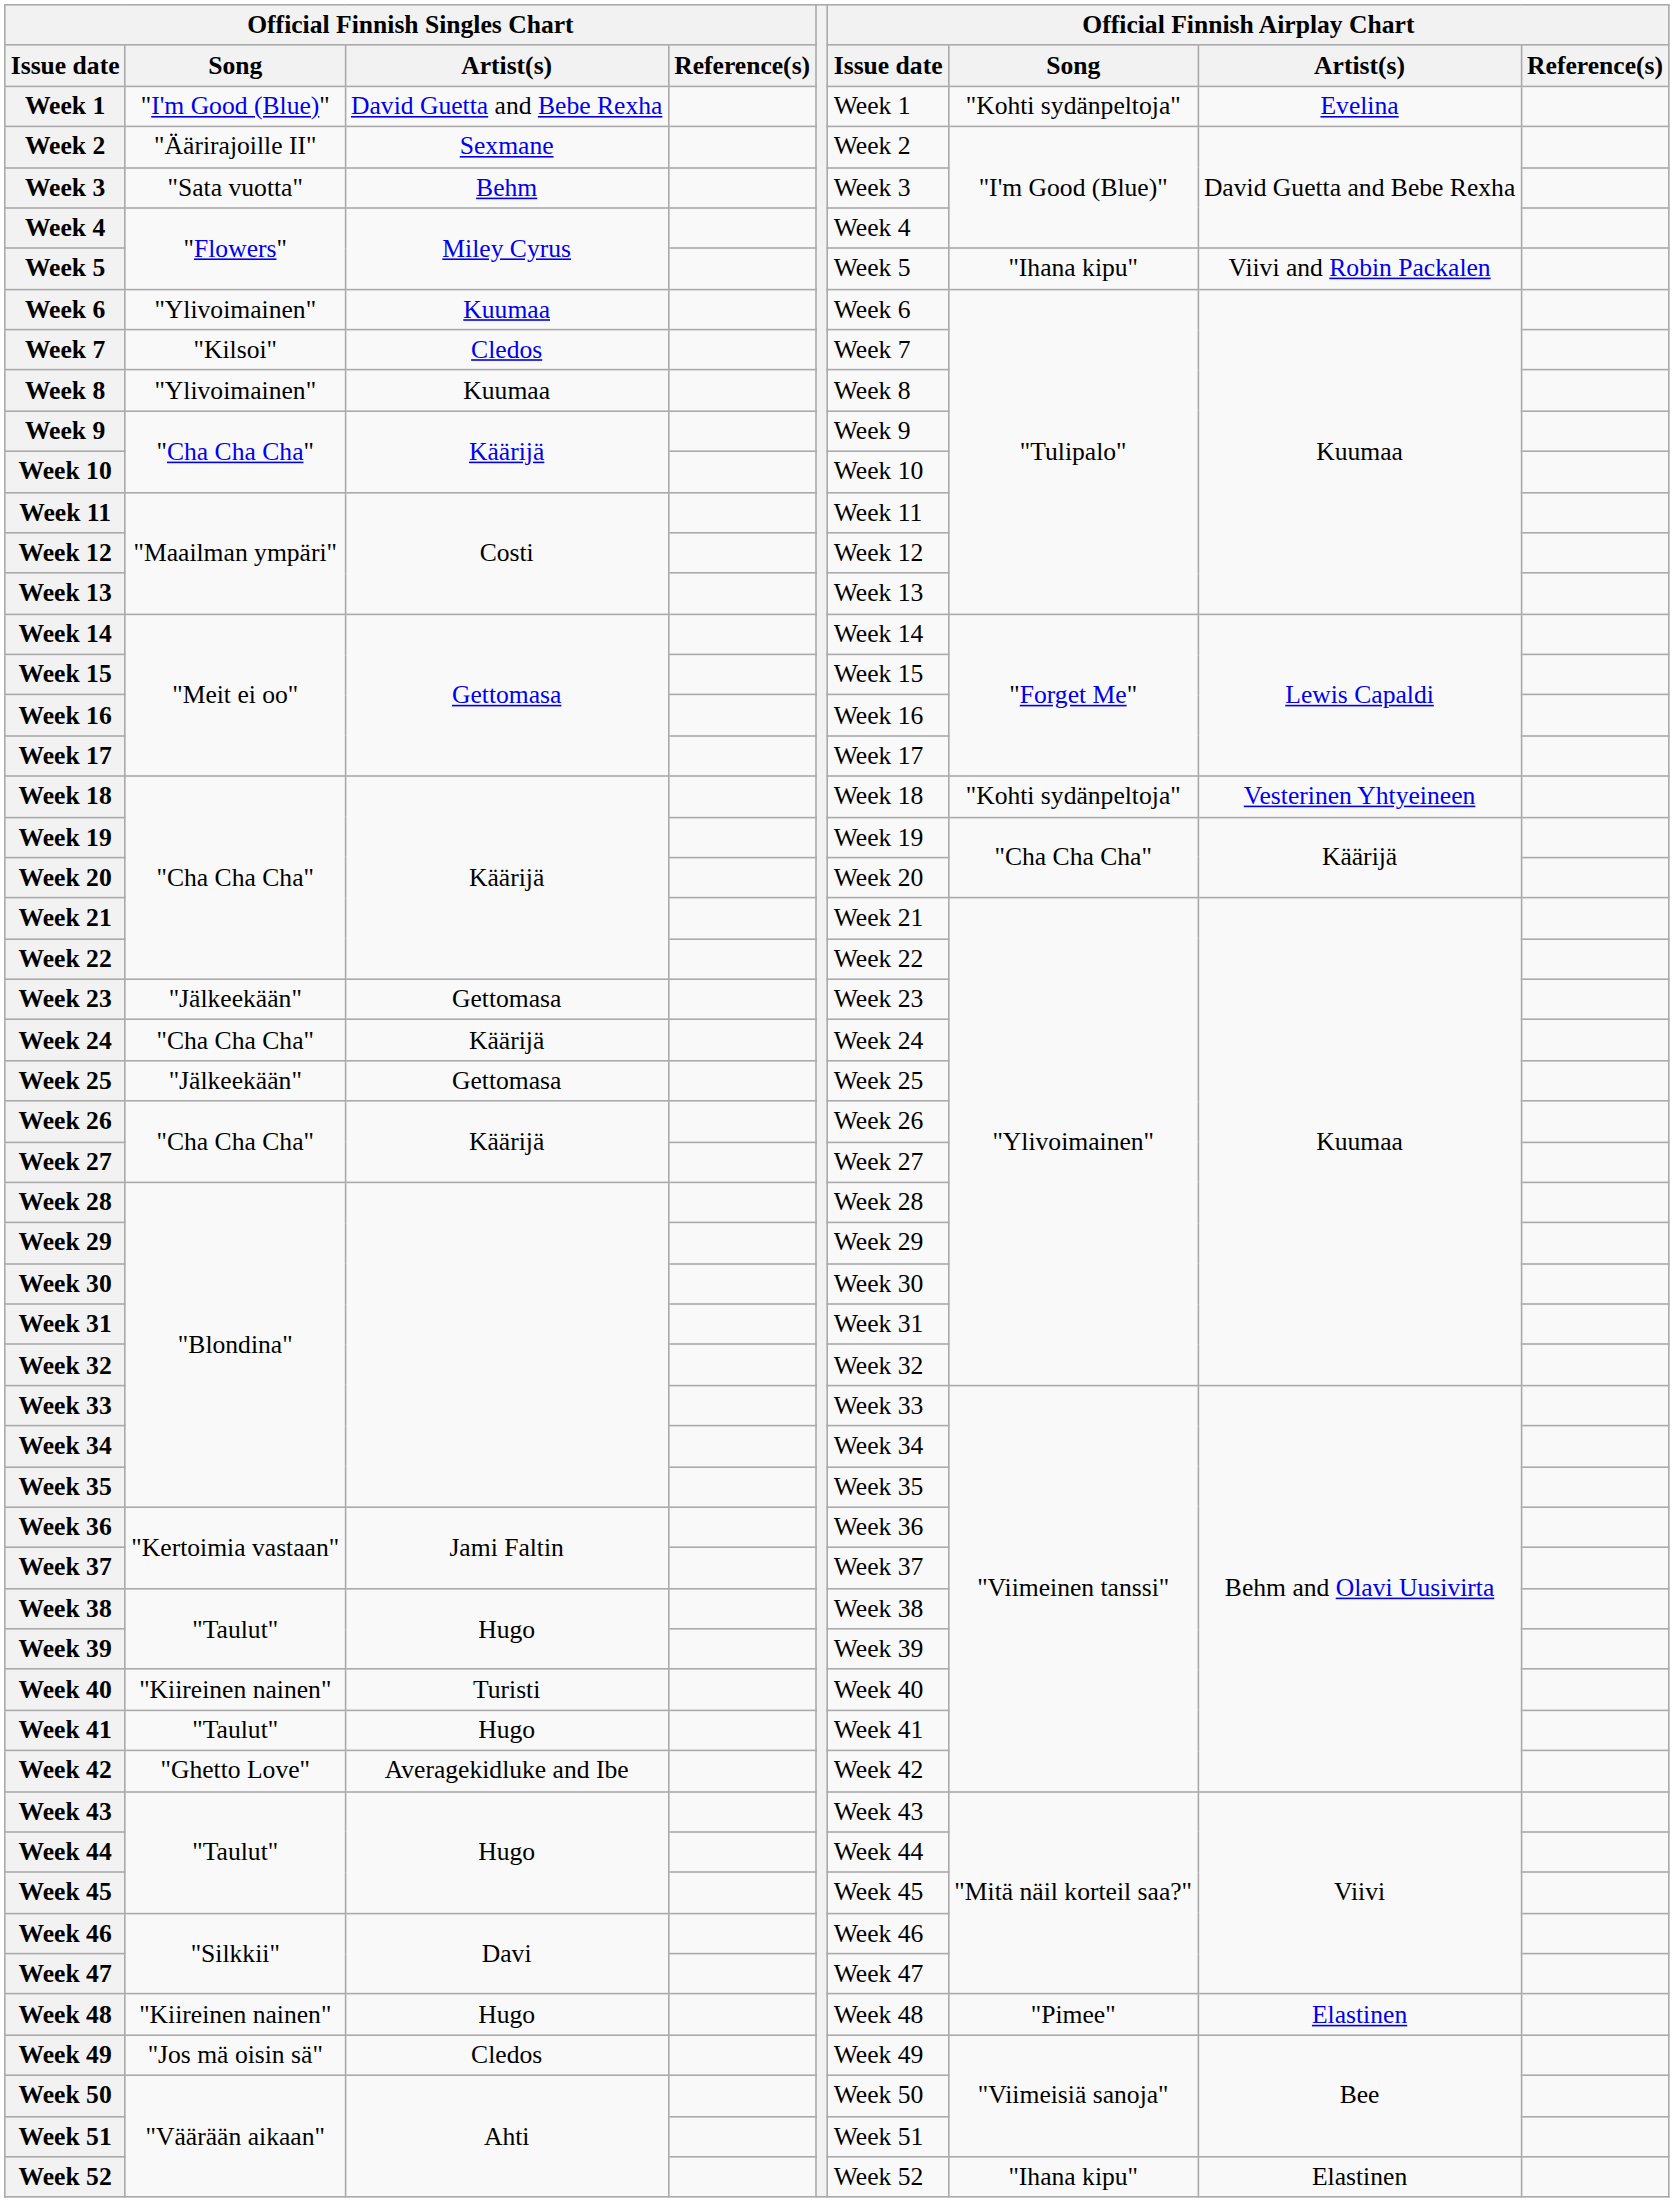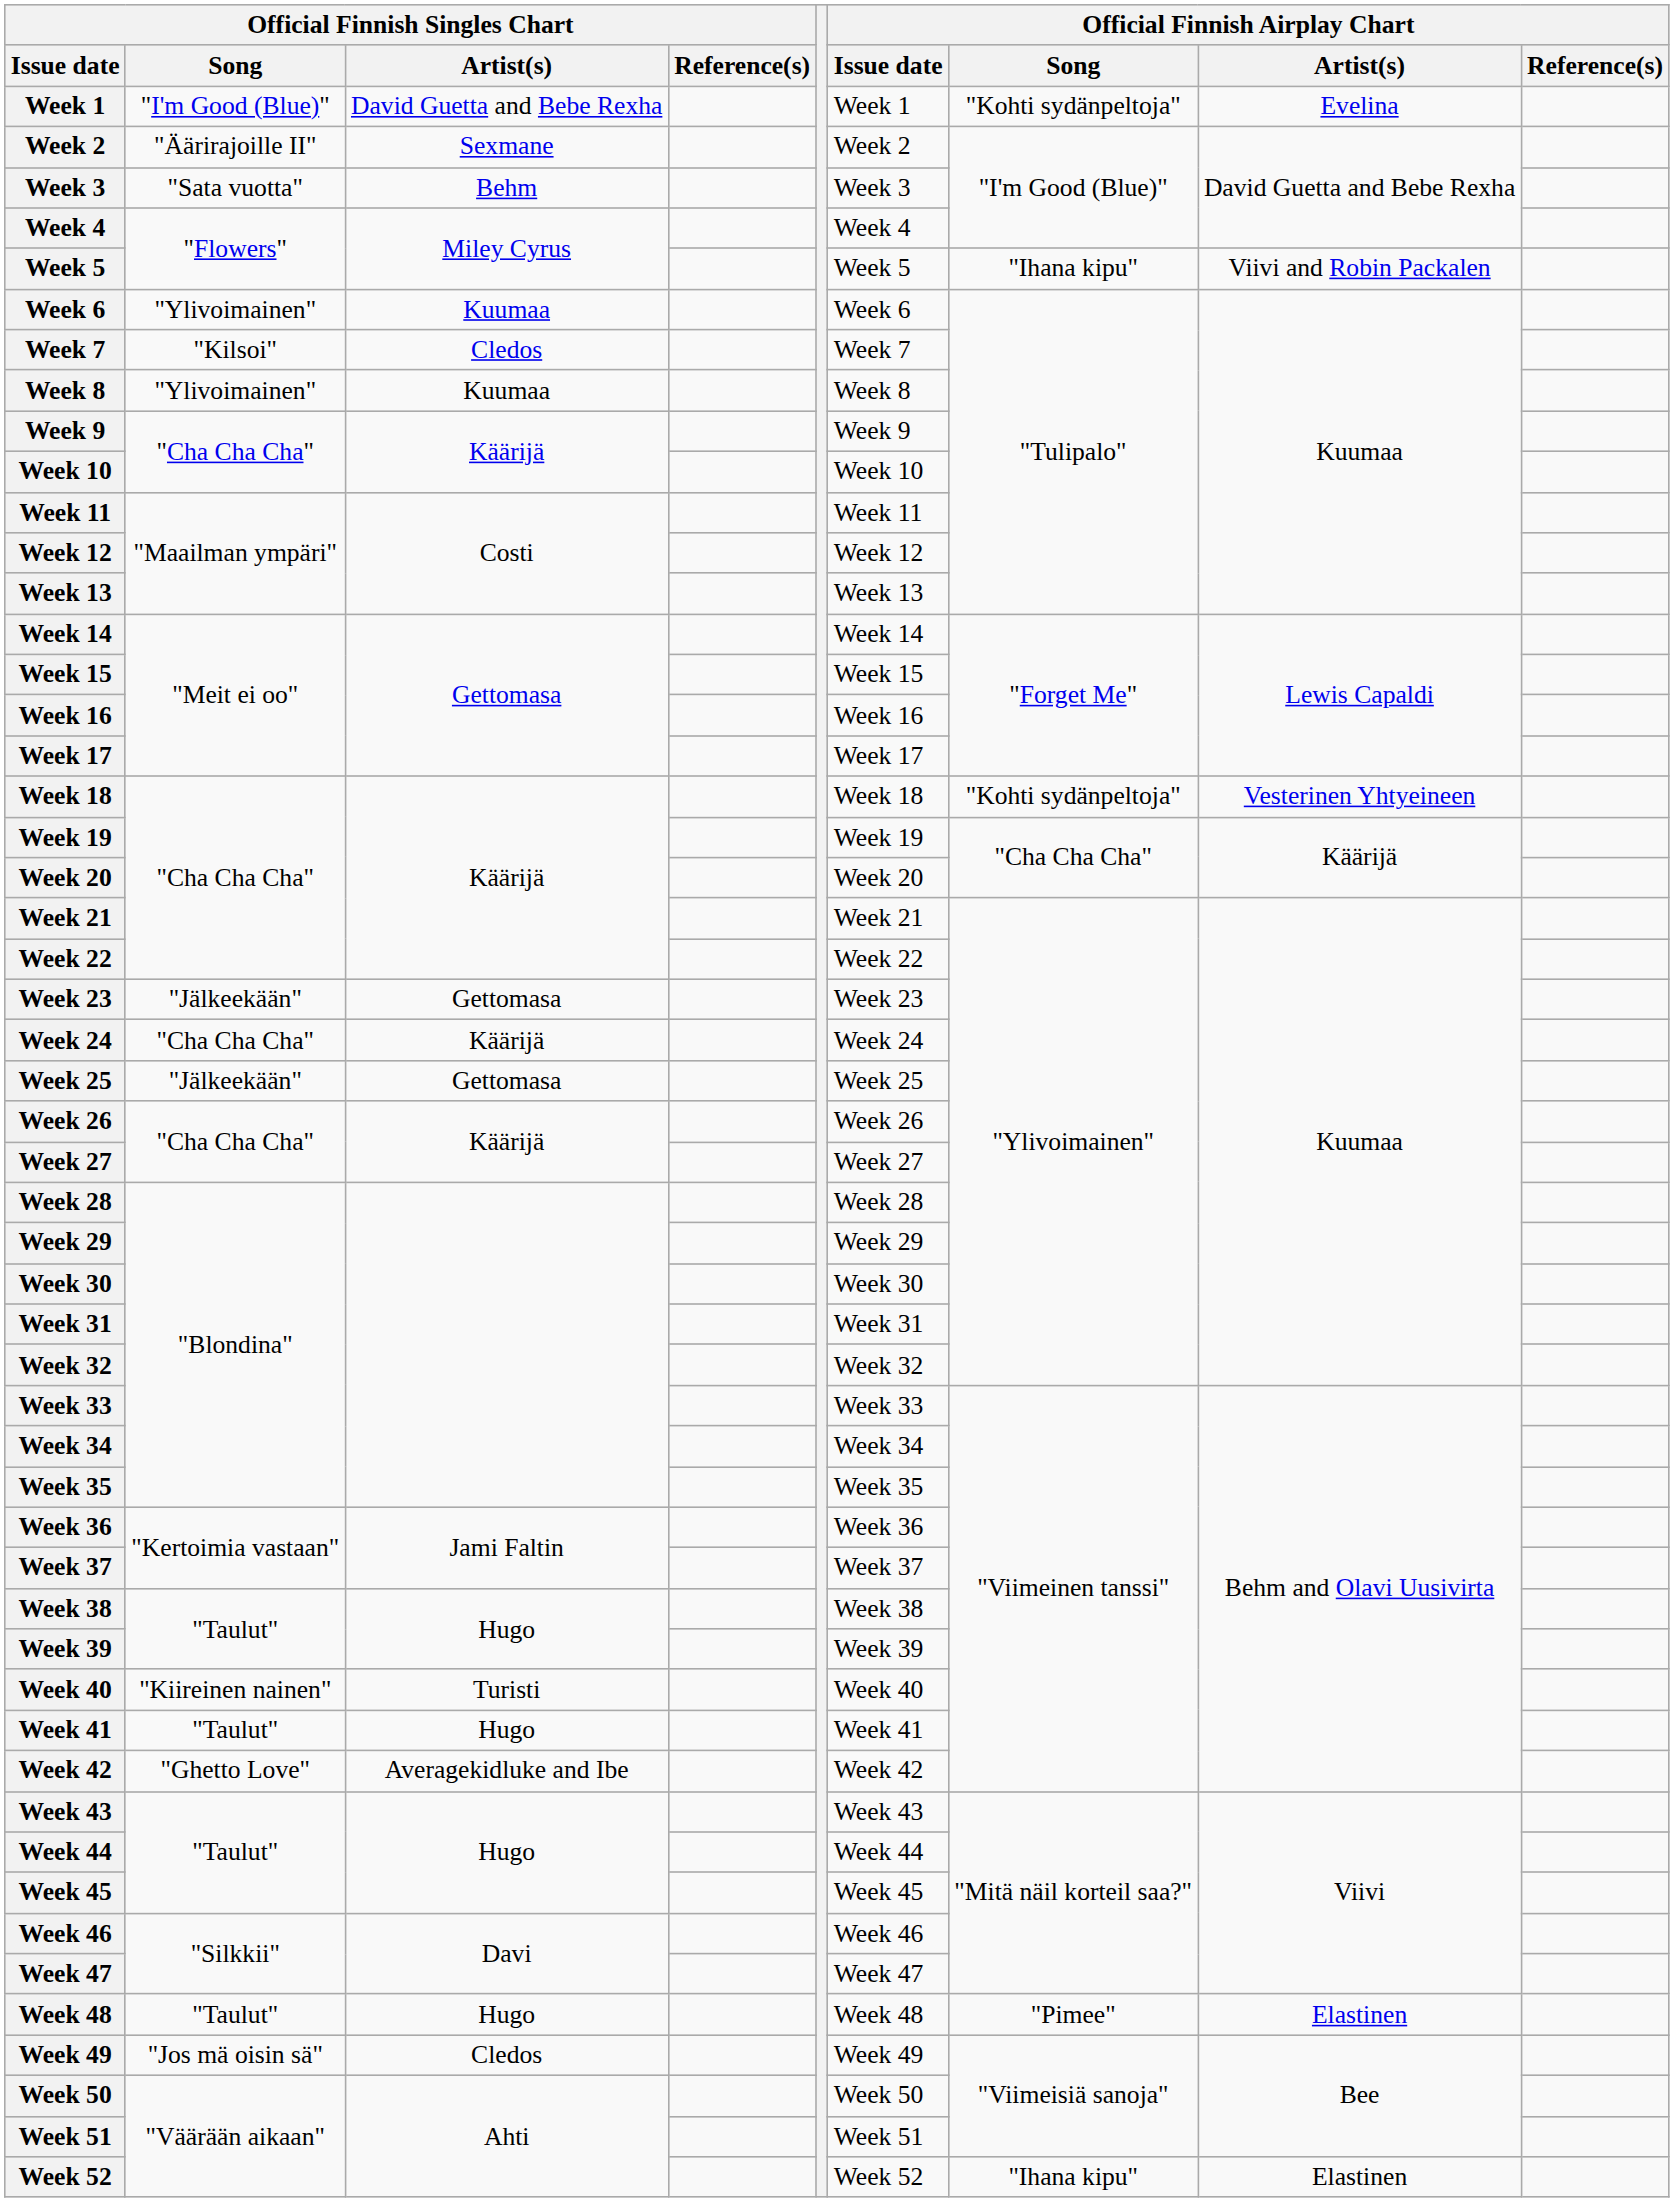(235, 2014) "Kiireinen nainen" -> (235, 2014) "Taulut"
